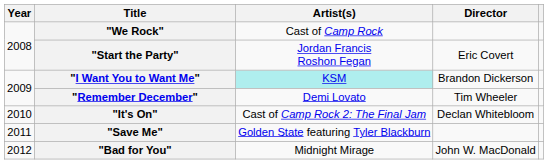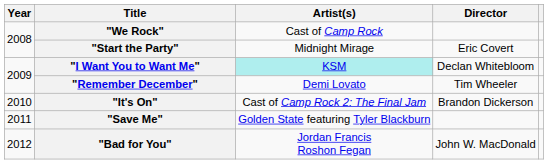(334, 55) Jordan Francis Roshon Fegan -> (334, 48) Midnight Mirage
(486, 79) Brandon Dickerson -> (486, 66) Declan Whitebloom
(486, 114) Declan Whitebloom -> (486, 102) Brandon Dickerson
(334, 150) Midnight Mirage -> (334, 144) Jordan Francis Roshon Fegan
